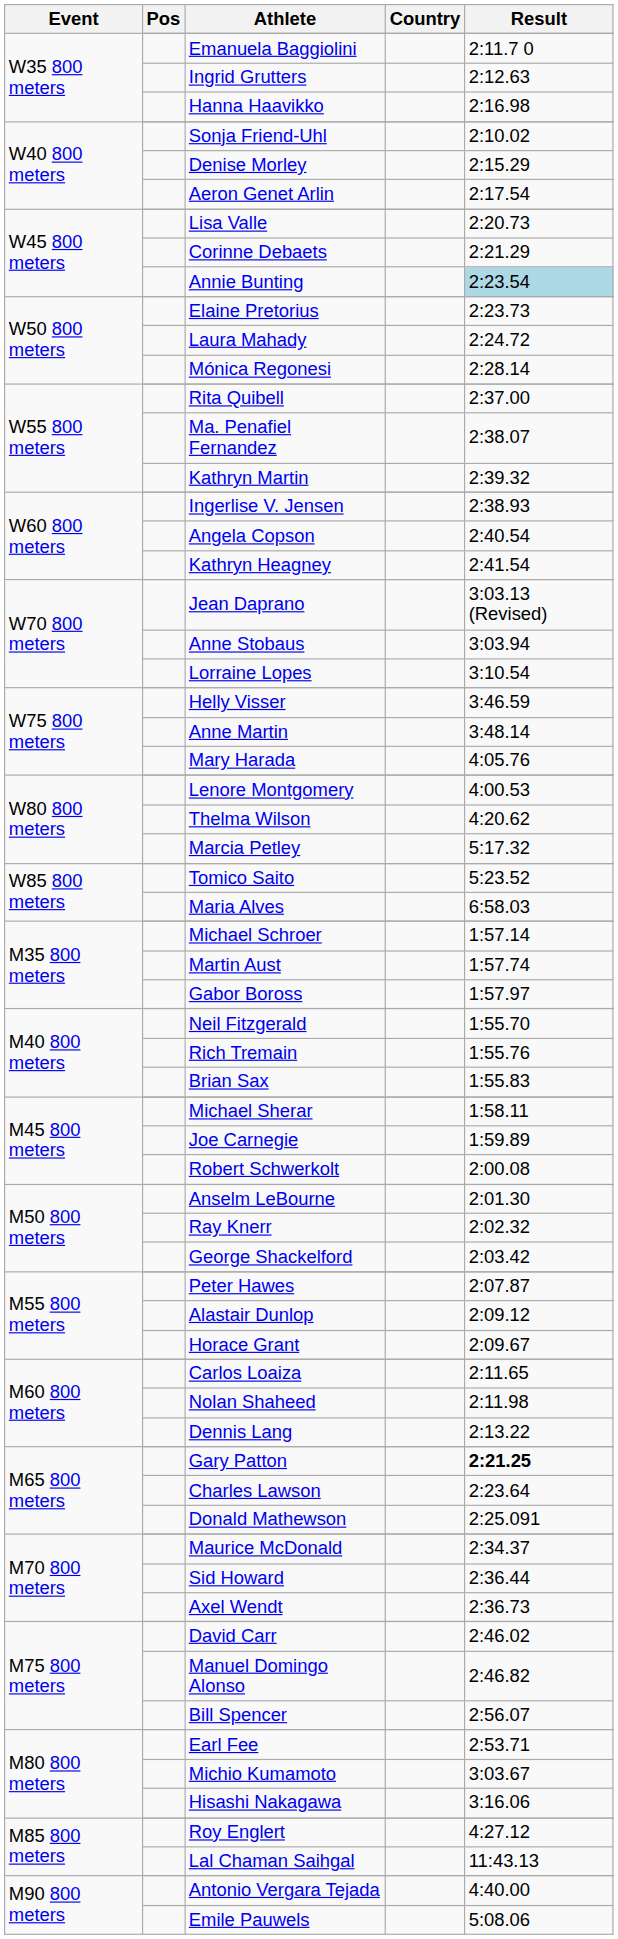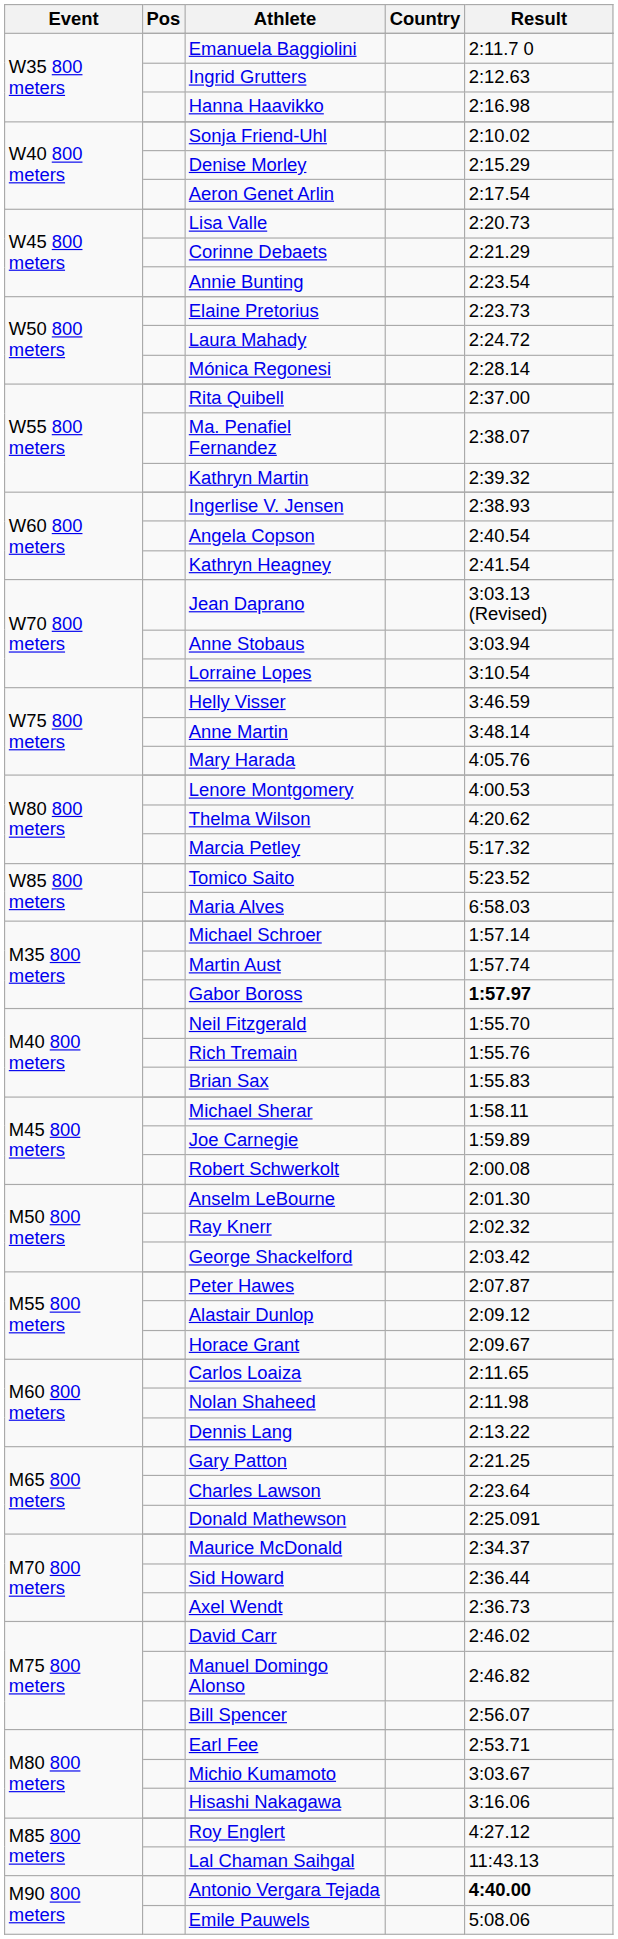(499, 281) lightblue background -> (499, 281) no background
(499, 994) normal -> (500, 994) bold
(500, 1461) bold -> (499, 1461) normal
(499, 1890) normal -> (500, 1890) bold
